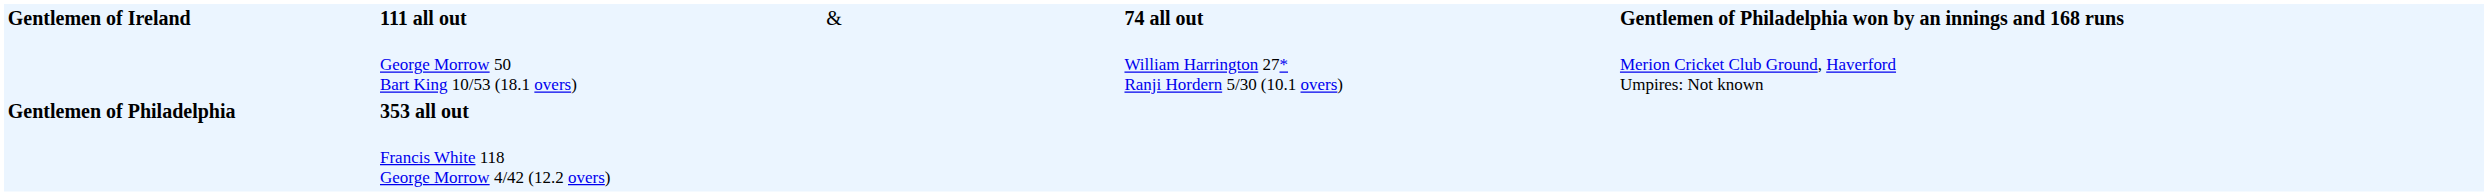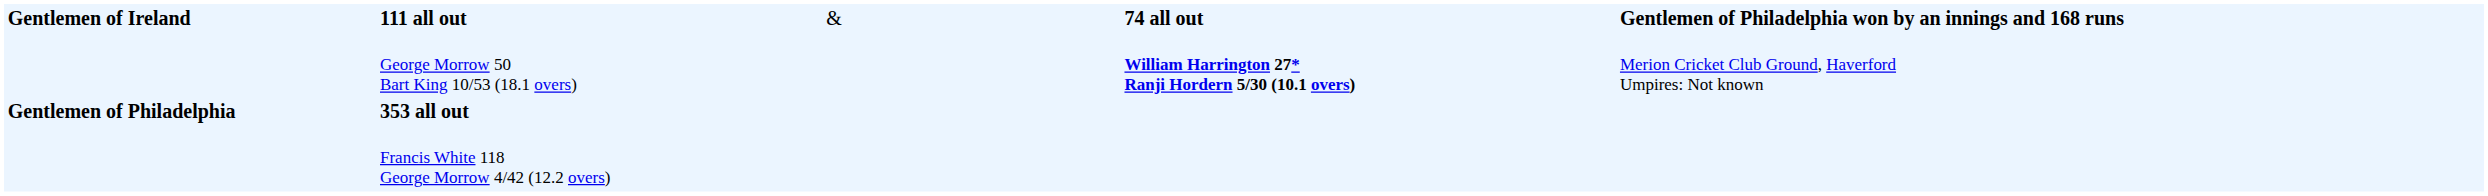(1234, 75) normal -> (1240, 75) bold
